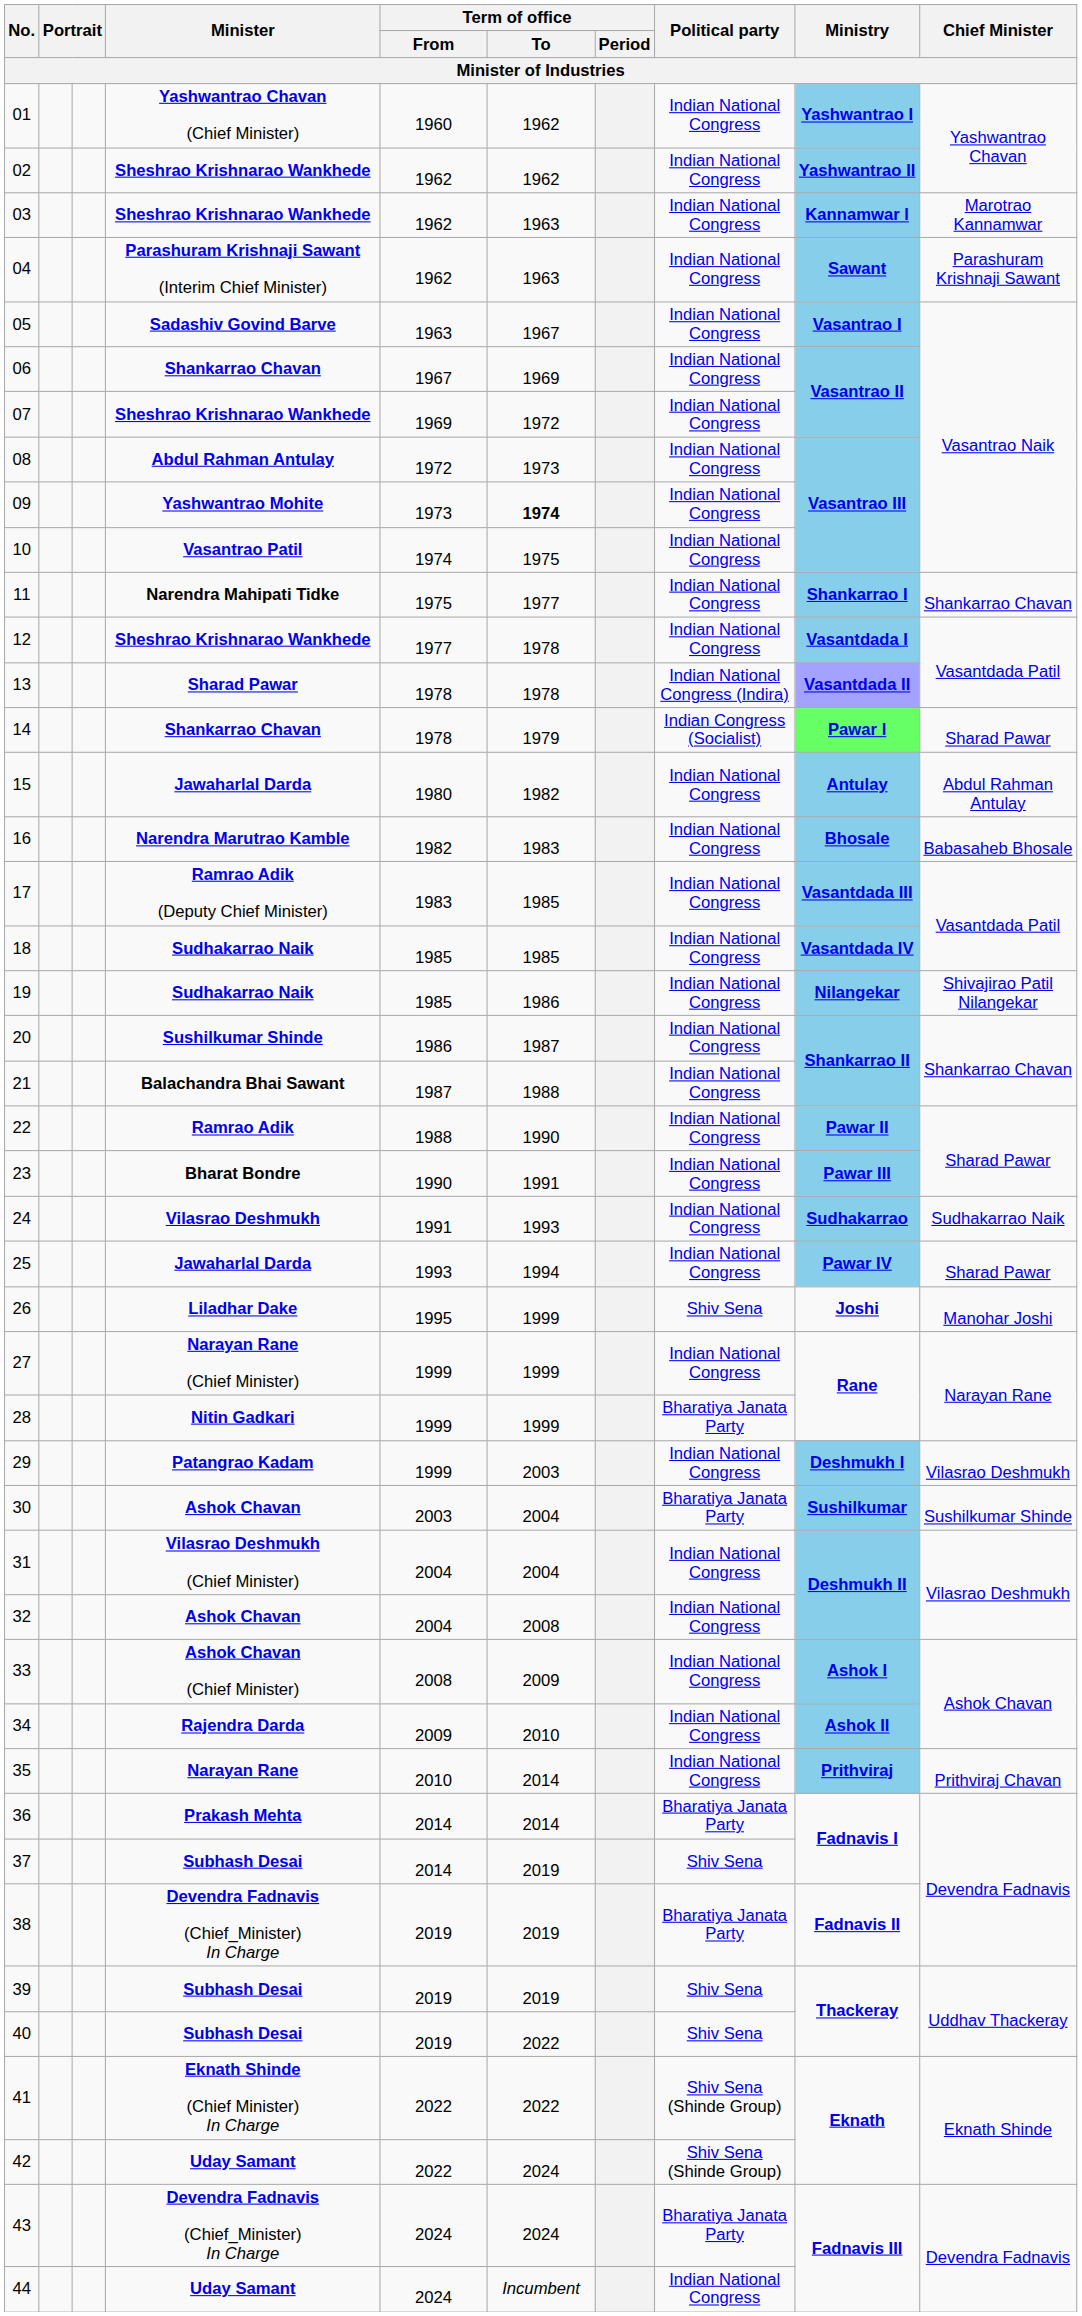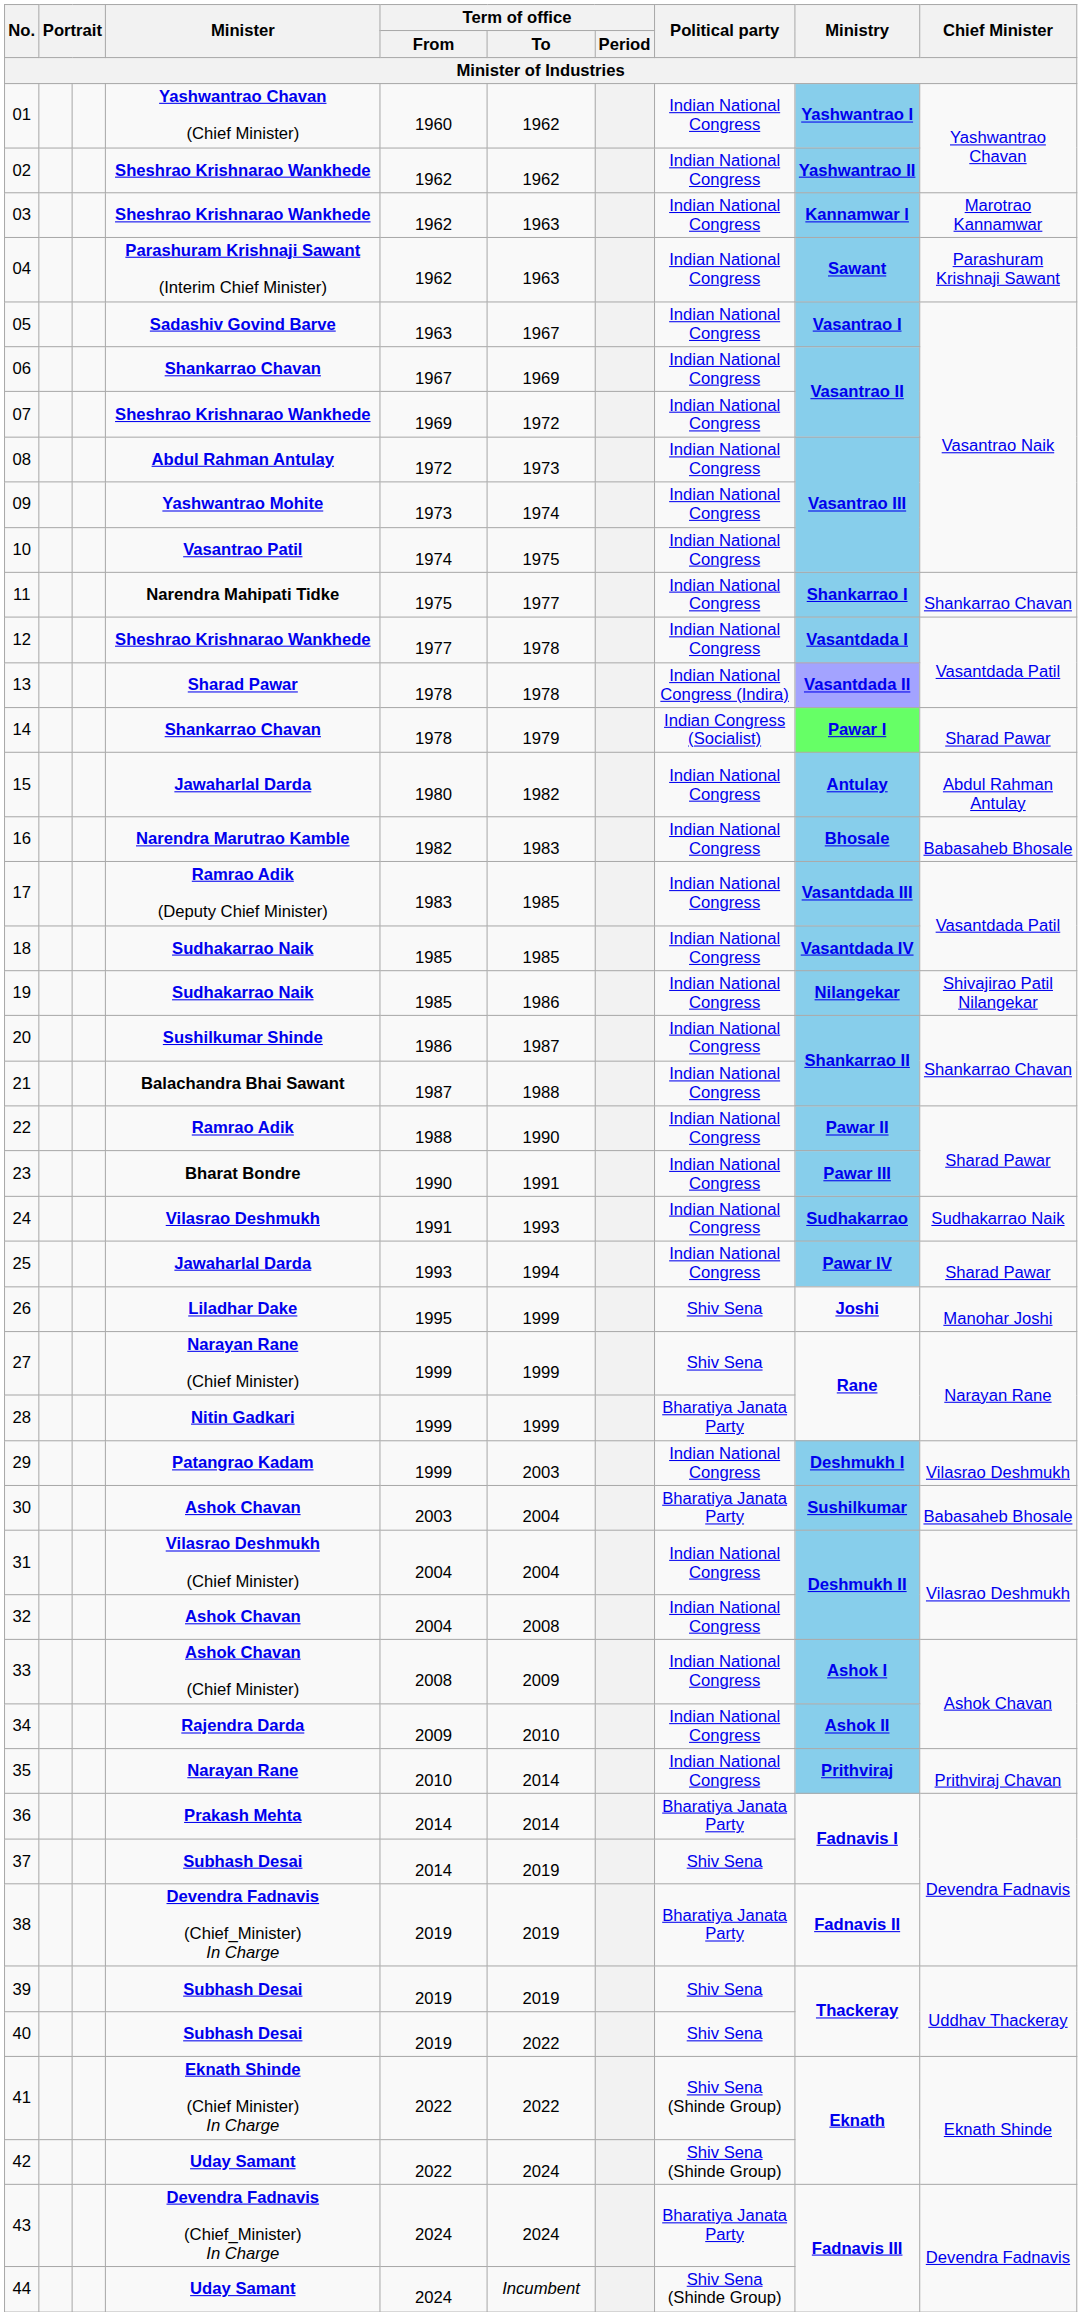(541, 513) bold -> (541, 513) normal
(725, 1363) Indian National Congress -> (725, 1363) Shiv Sena
(998, 1517) Sushilkumar Shinde -> (998, 1517) Babasaheb Bhosale
(725, 2289) Indian National Congress -> (725, 2289) Shiv Sena (Shinde Group)
